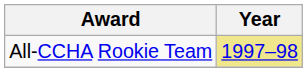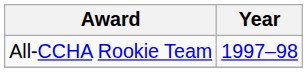(260, 51) khaki background -> (260, 51) no background
